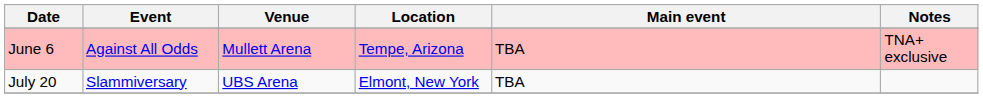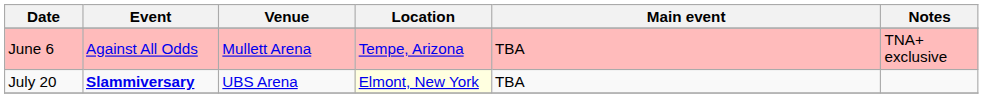(136, 81) normal -> (140, 81) bold
(419, 81) no background -> (419, 81) lightyellow background
